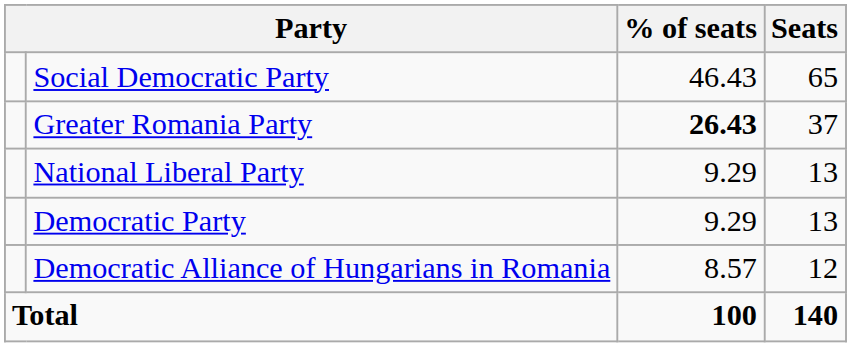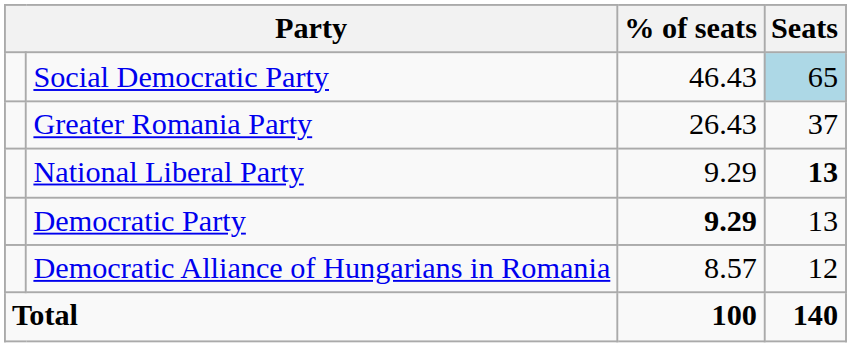(823, 76) no background -> (823, 76) lightblue background
(723, 124) bold -> (723, 124) normal
(823, 172) normal -> (823, 172) bold
(730, 220) normal -> (730, 220) bold
